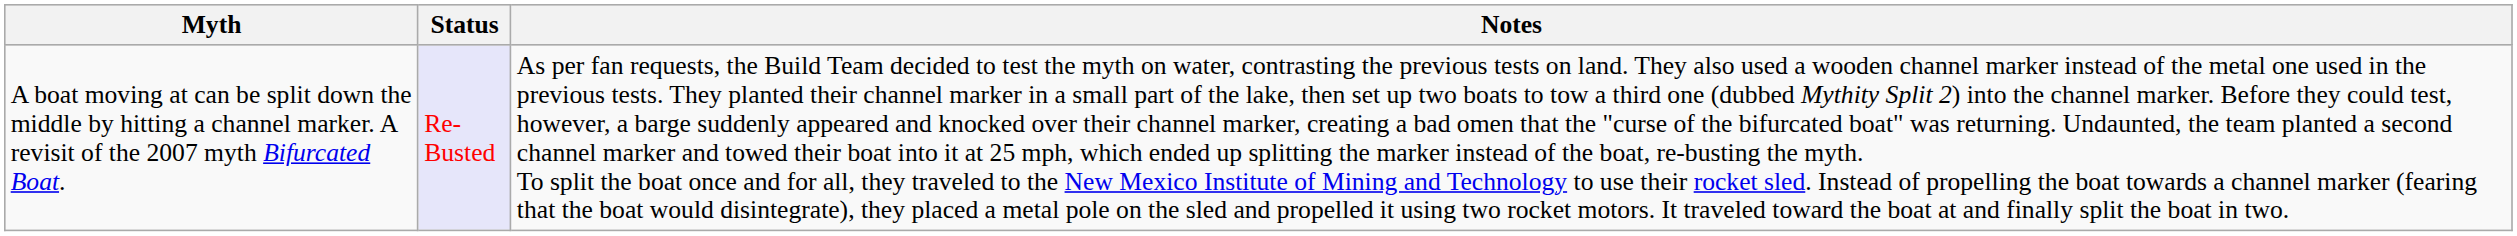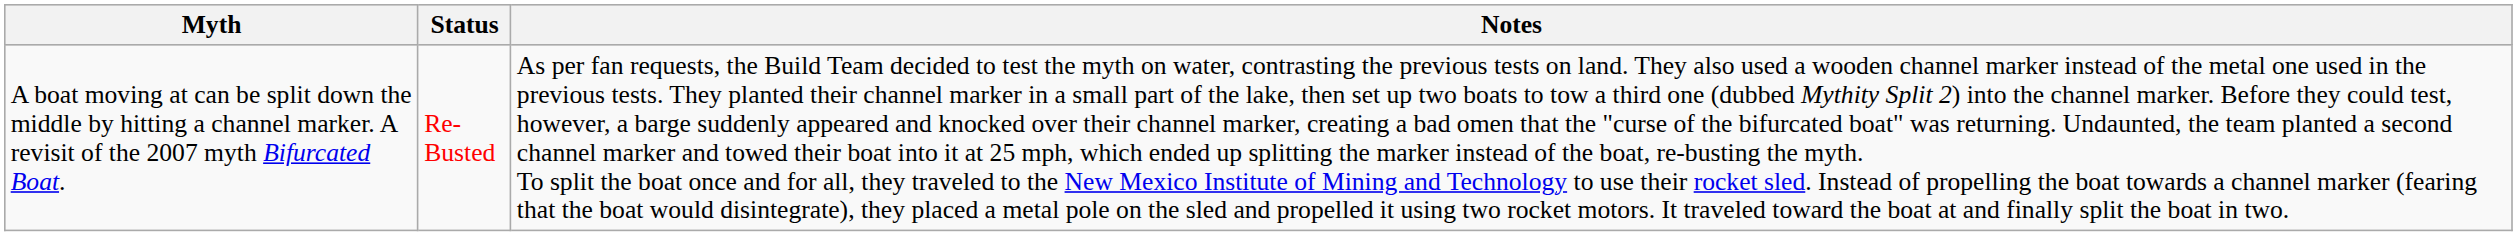(460, 137) lavender background -> (460, 137) no background
